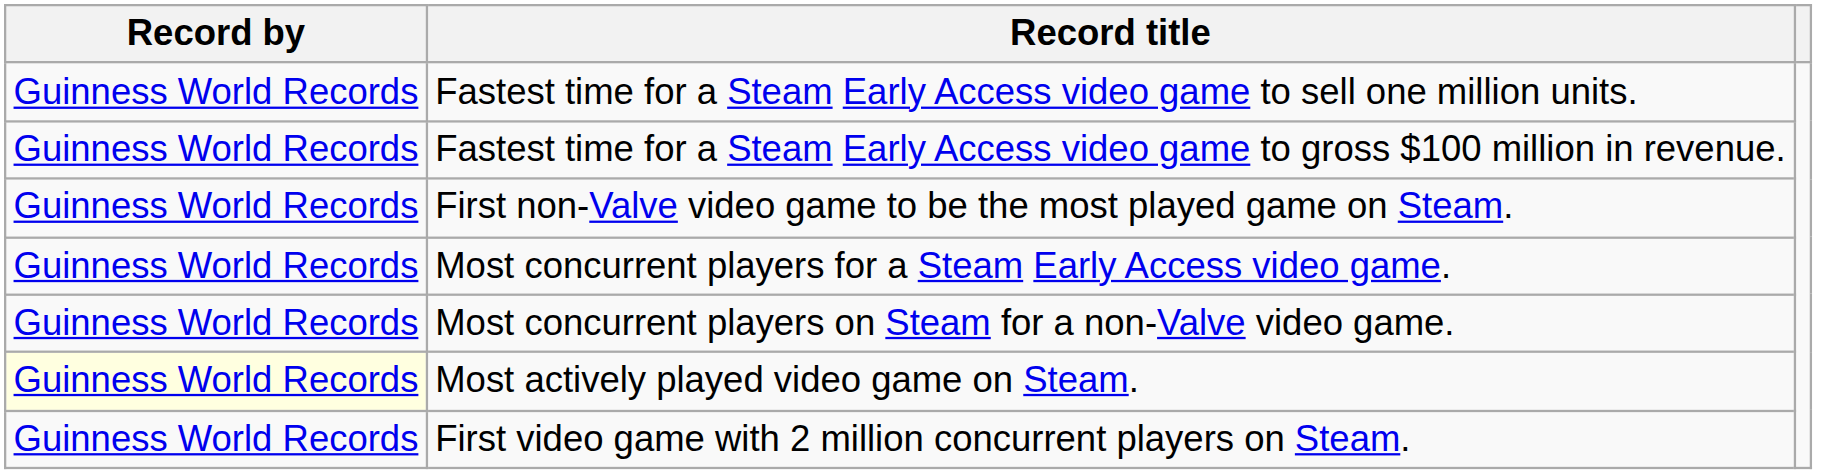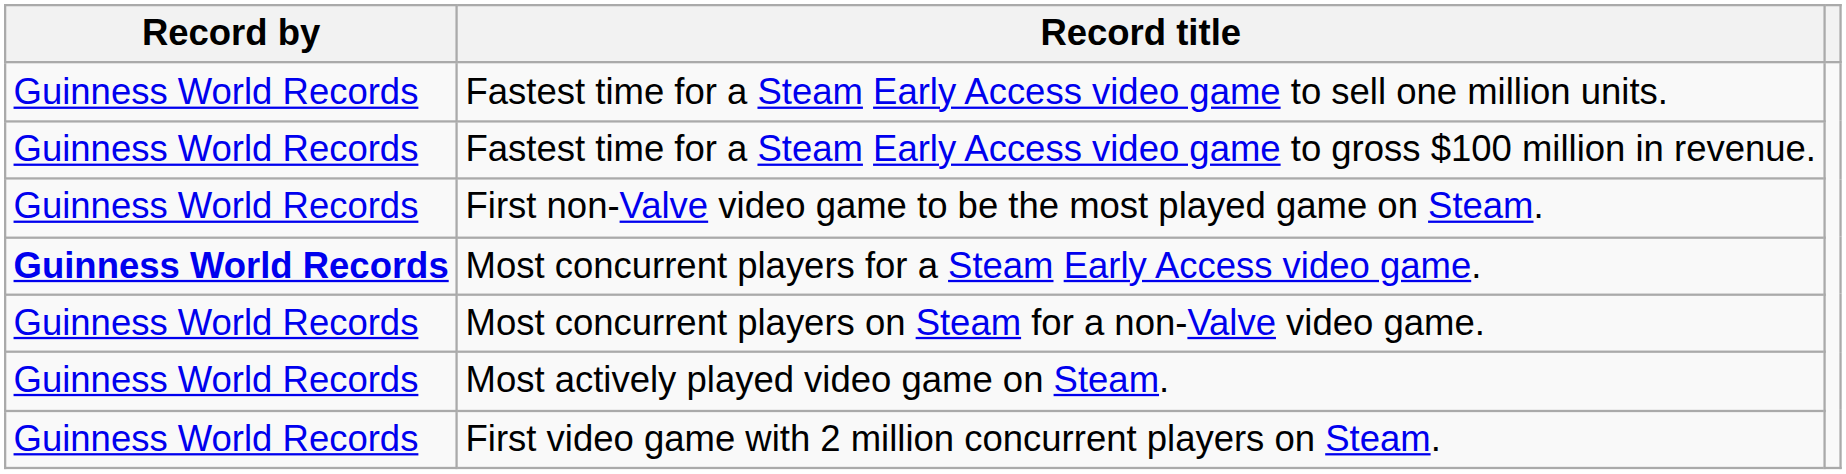(216, 264) normal -> (231, 264) bold
(216, 380) lightyellow background -> (216, 380) no background
